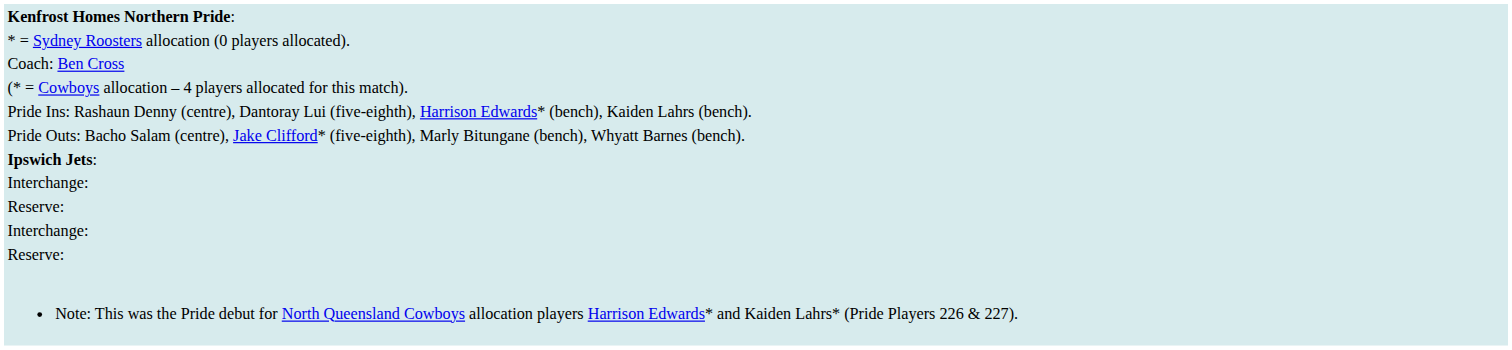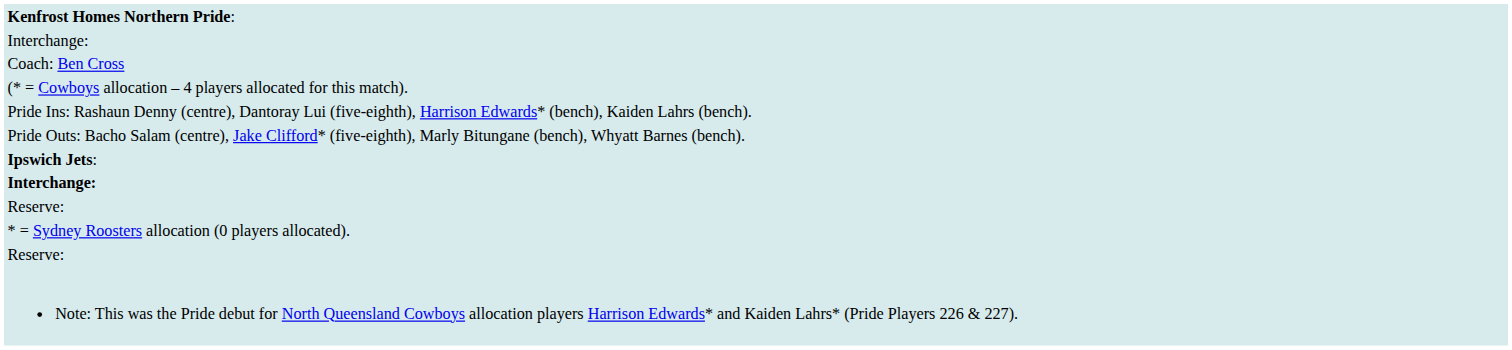(179, 40) * = Sydney Roosters allocation (0 players allocated). -> (48, 40) Interchange:
(48, 183) normal -> (52, 183) bold
(48, 231) Interchange: -> (179, 231) * = Sydney Roosters allocation (0 players allocated).
